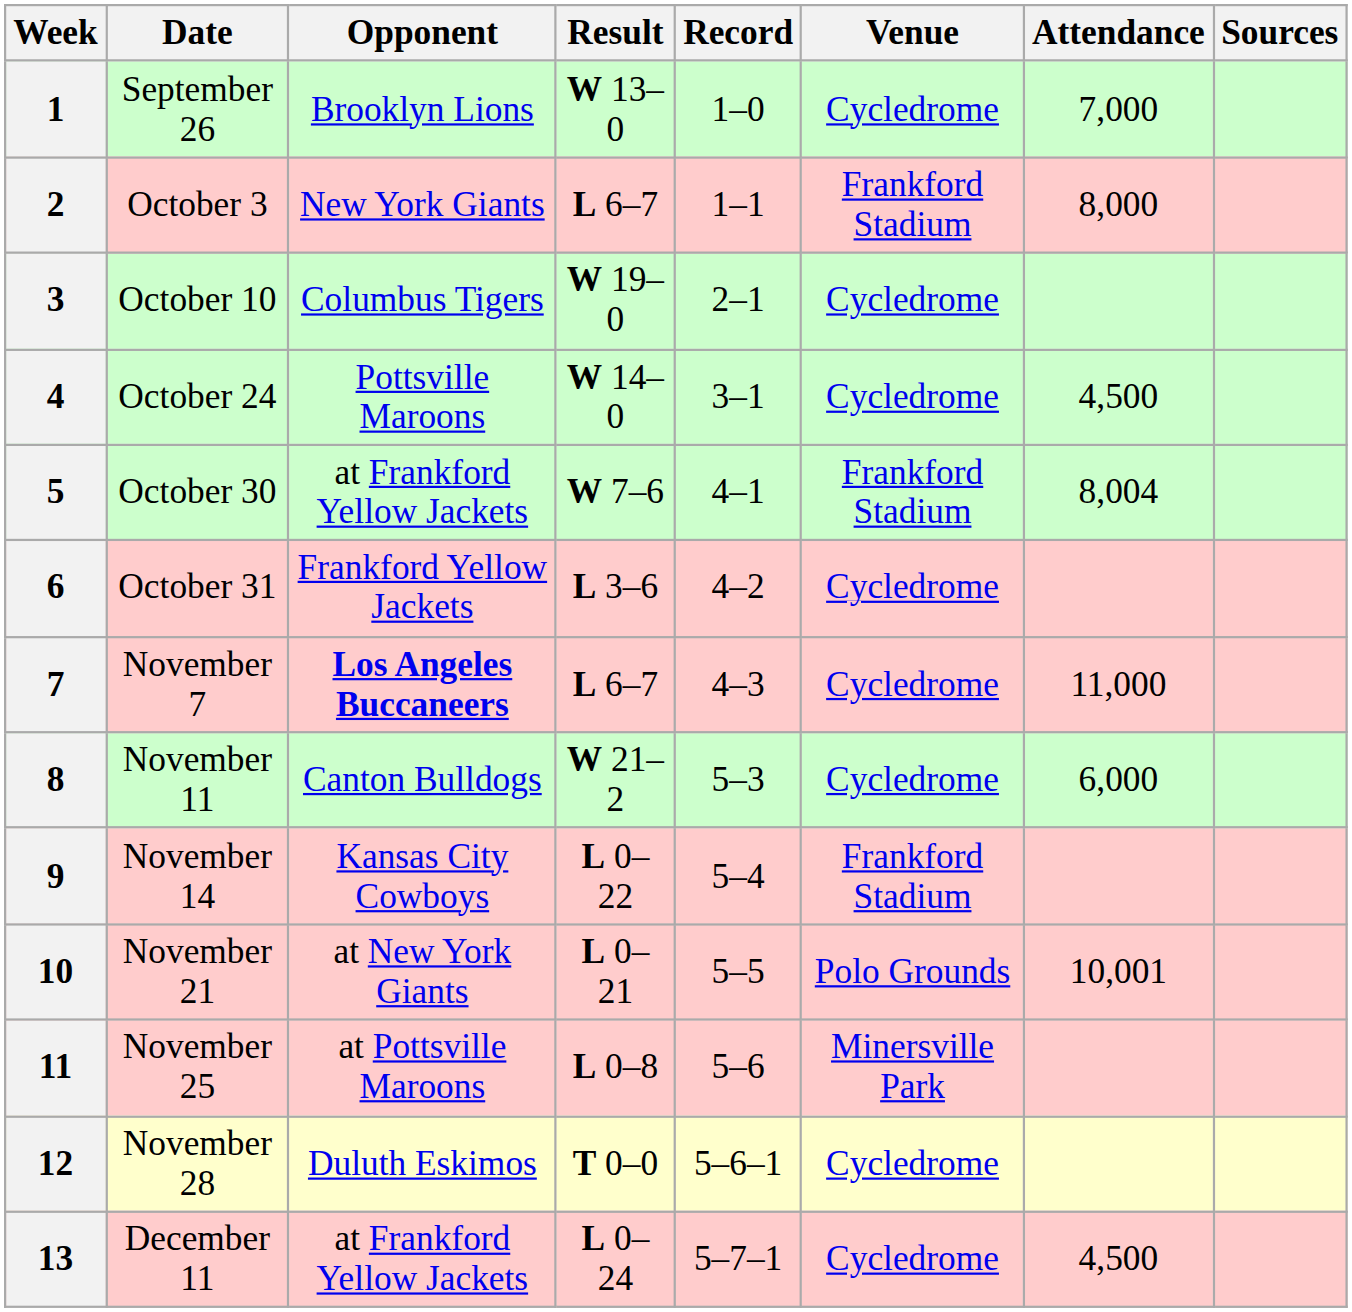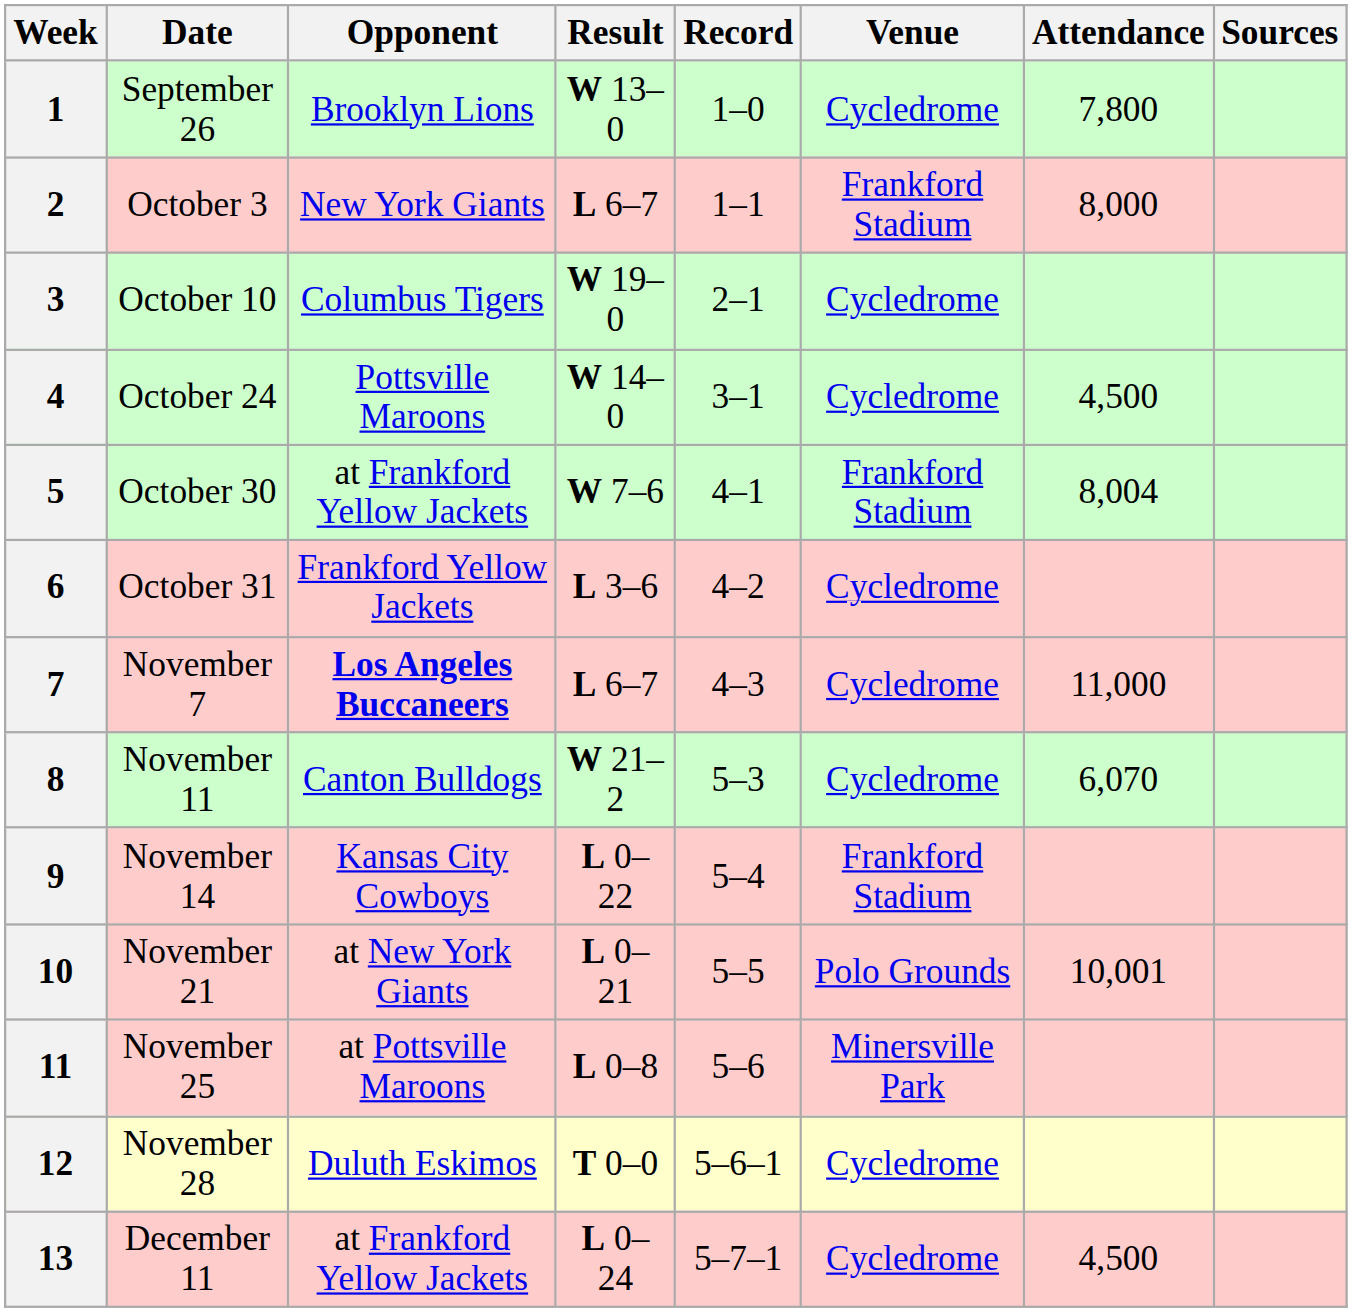(1118, 108) 7,000 -> (1118, 108) 7,800
(1118, 779) 6,000 -> (1118, 779) 6,070
